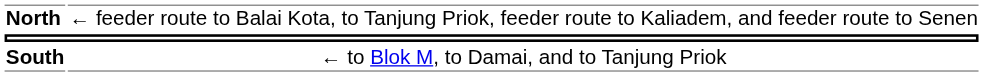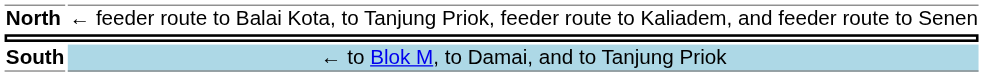(524, 57) no background -> (524, 57) lightblue background
